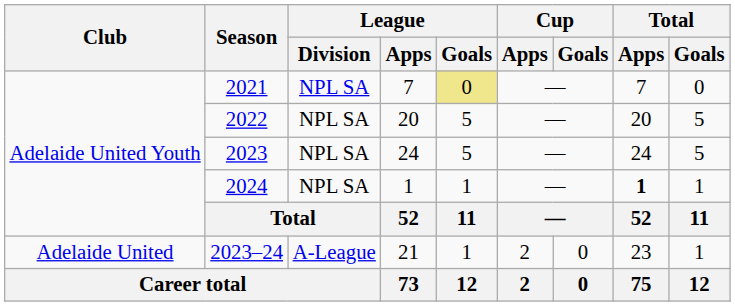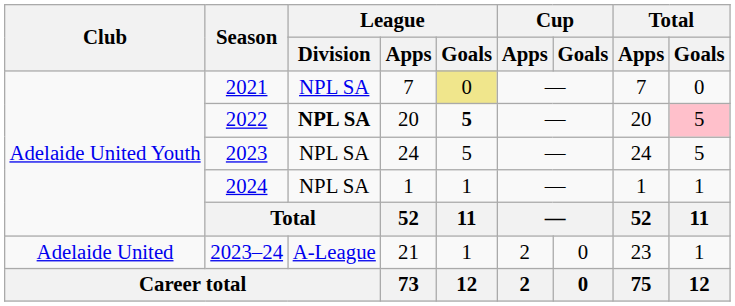(334, 119) normal -> (334, 119) bold
(467, 119) normal -> (467, 119) bold
(699, 119) no background -> (699, 119) pink background
(641, 185) bold -> (641, 185) normal
